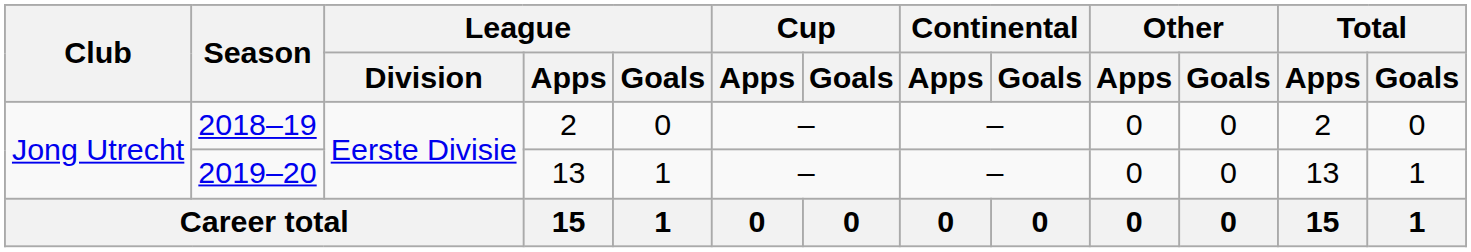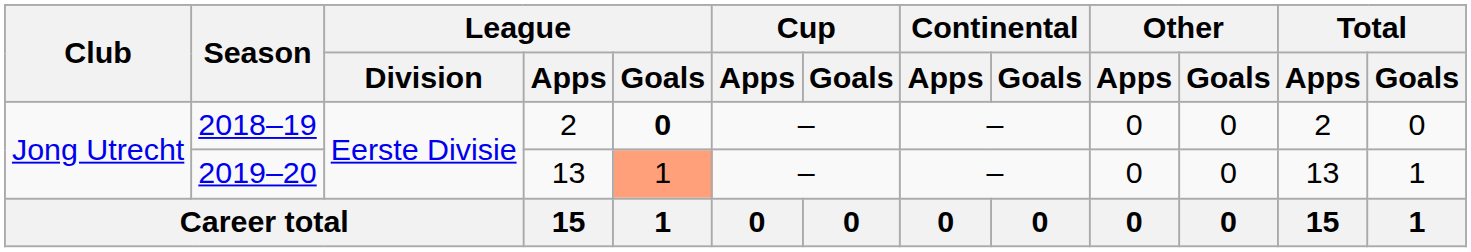(663, 125) normal -> (663, 125) bold
(663, 173) no background -> (663, 173) lightsalmon background
